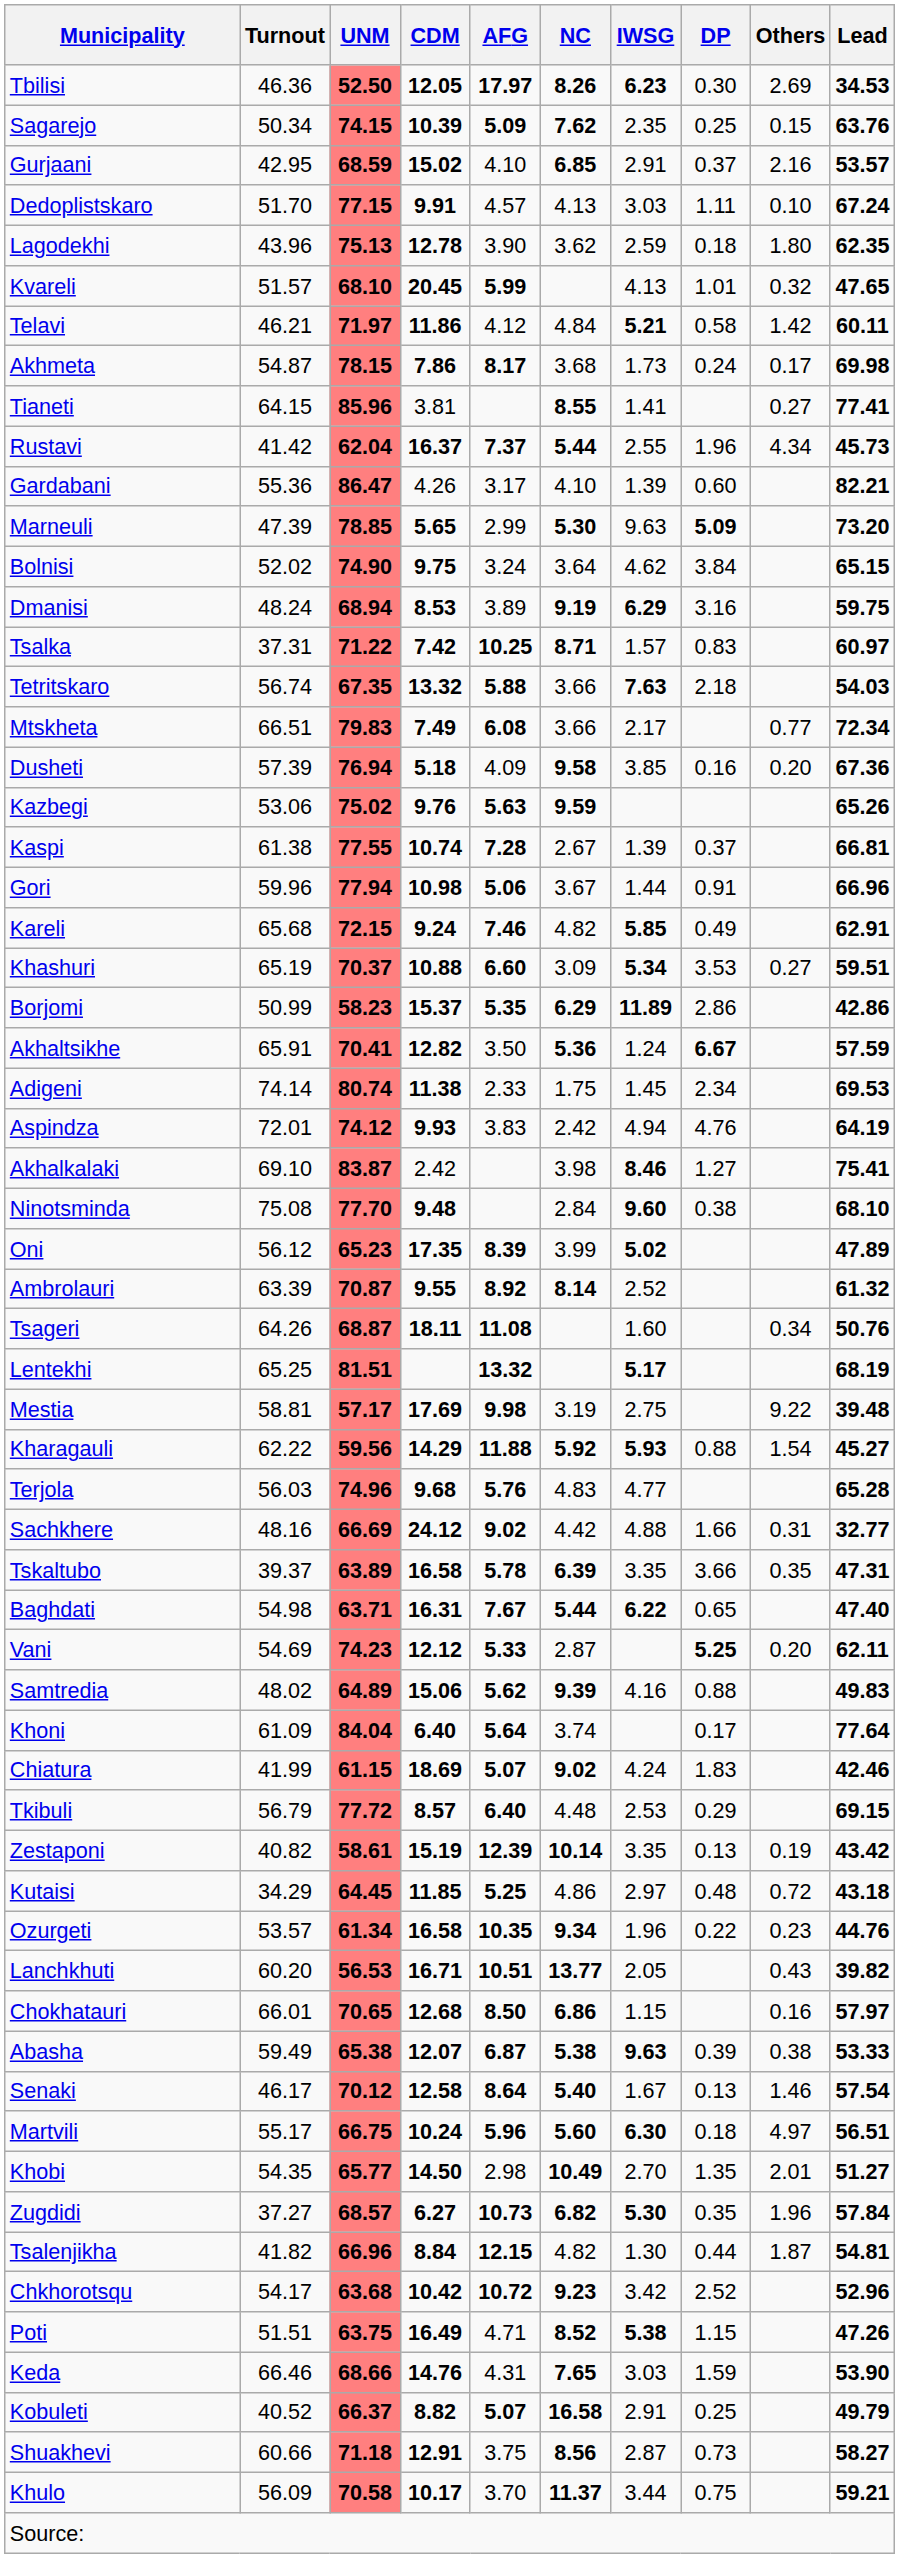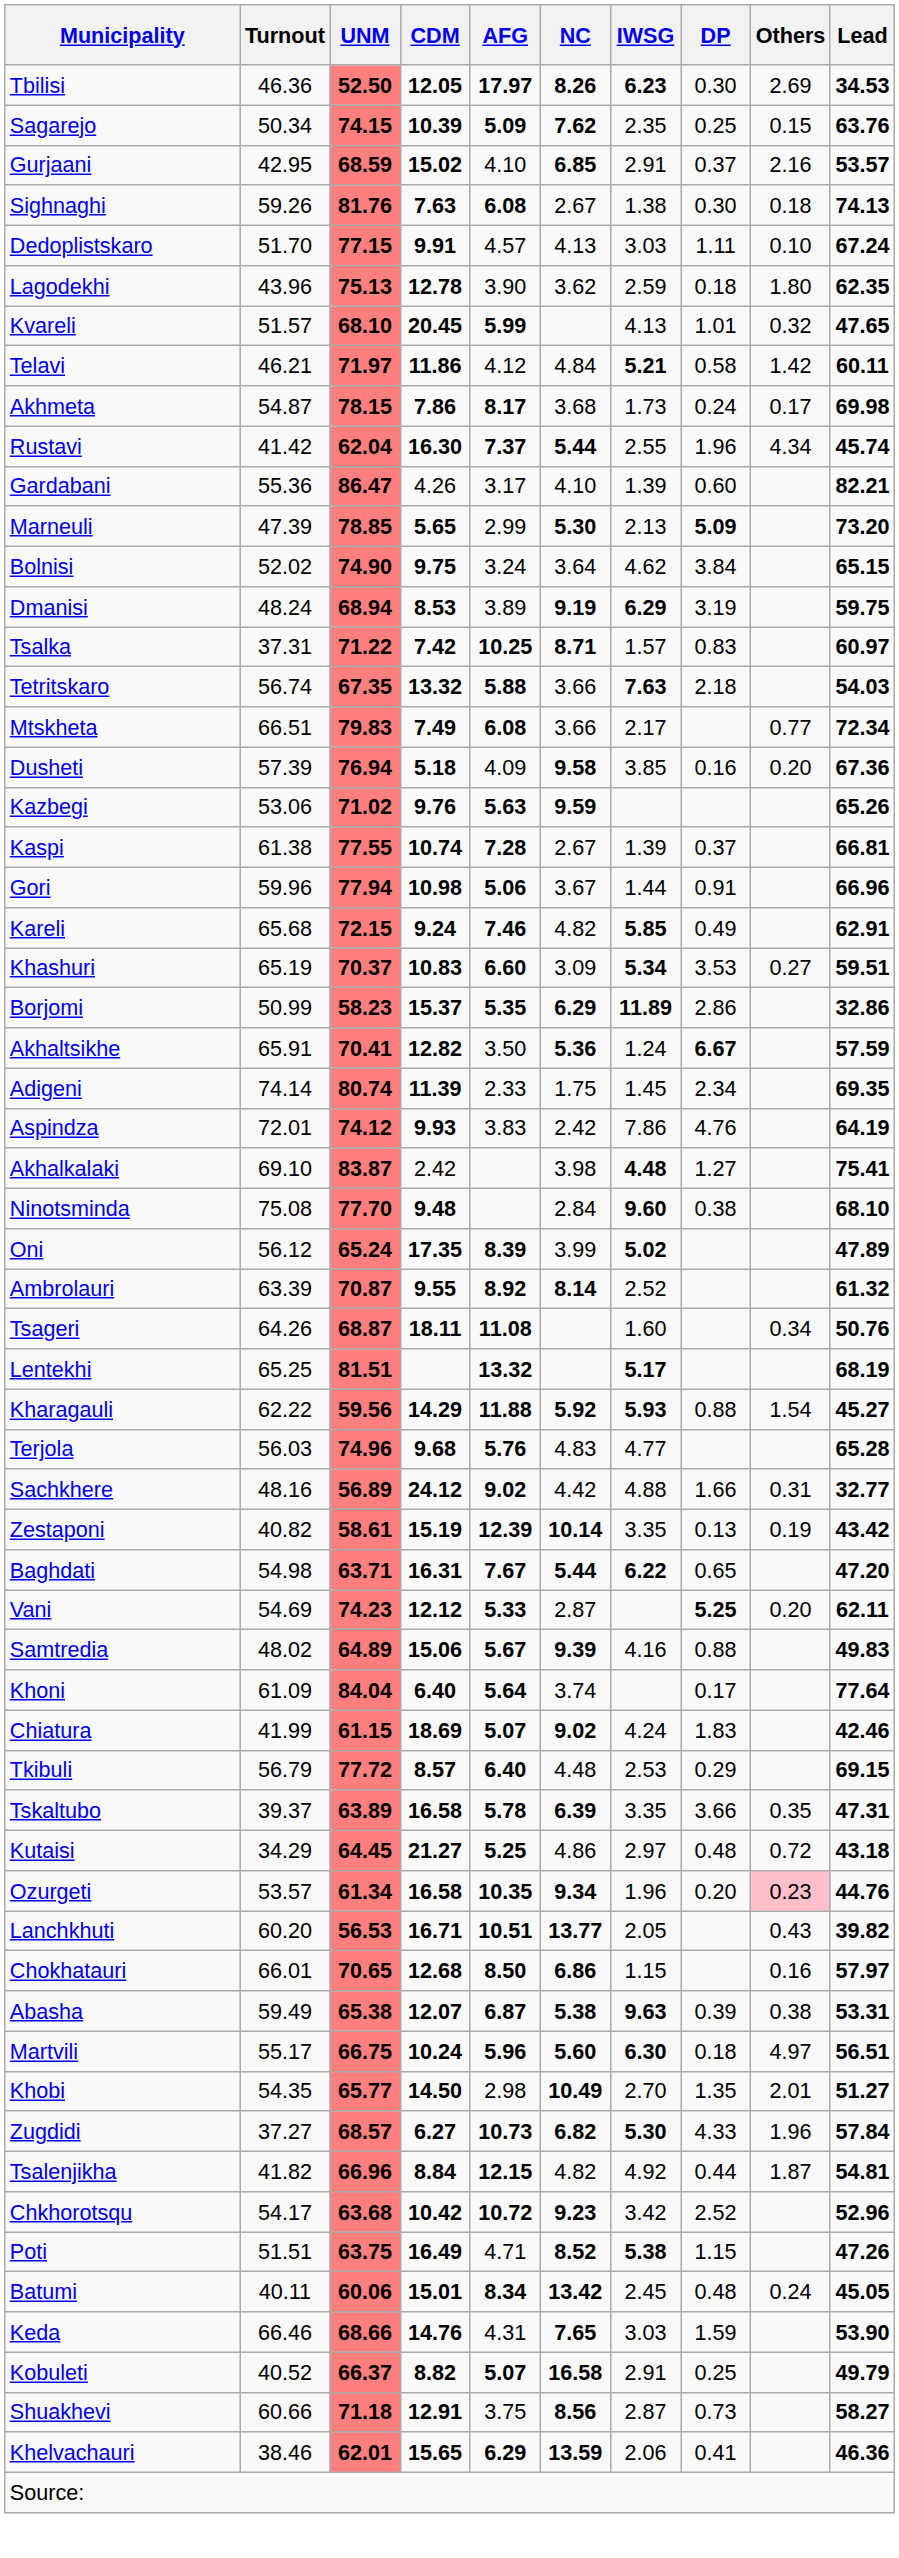+ row: (58, 206)
- row: (42, 406)
(435, 446) 16.37 -> (435, 446) 16.30
(862, 446) 45.73 -> (862, 446) 45.74
(645, 527) 9.63 -> (645, 527) 2.13
(716, 607) 3.16 -> (716, 607) 3.19
(365, 807) 75.02 -> (365, 807) 71.02
(435, 968) 10.88 -> (435, 968) 10.83
(862, 1008) 42.86 -> (862, 1008) 32.86
(435, 1088) 11.38 -> (435, 1088) 11.39
(862, 1088) 69.53 -> (862, 1088) 69.35
(645, 1128) 4.94 -> (645, 1128) 7.86
(645, 1169) 8.46 -> (645, 1169) 4.48
(365, 1249) 65.23 -> (365, 1249) 65.24
- row: (42, 1409)
(365, 1530) 66.69 -> (365, 1490) 56.89
rows swapped: (57, 1851) <-> (55, 1570)
(862, 1610) 47.40 -> (862, 1570) 47.20
(505, 1690) 5.62 -> (505, 1650) 5.67
(435, 1891) 11.85 -> (435, 1851) 21.27
(716, 1931) 0.22 -> (716, 1891) 0.20
(791, 1931) no background -> (791, 1891) pink background
(862, 2051) 53.33 -> (862, 2011) 53.31
- row: (43, 2091)
(716, 2212) 0.35 -> (716, 2132) 4.33
(645, 2252) 1.30 -> (645, 2172) 4.92
+ row: (43, 2292)
+ row: (72, 2453)
- row: (37, 2493)
